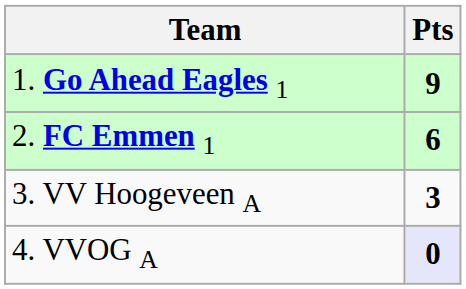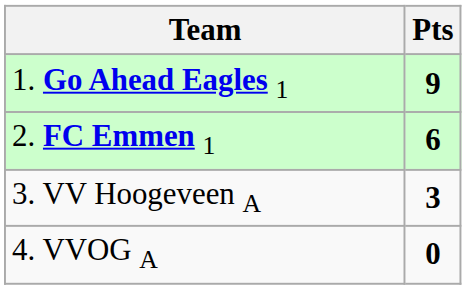(433, 254) lavender background -> (433, 254) no background
